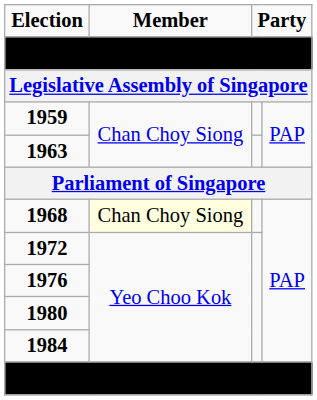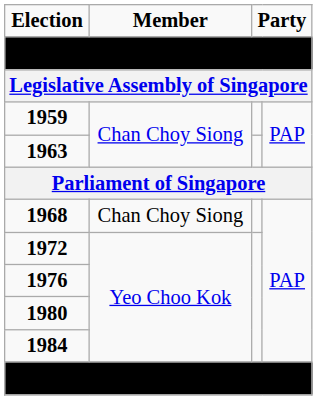(170, 215) lightyellow background -> (170, 215) no background
